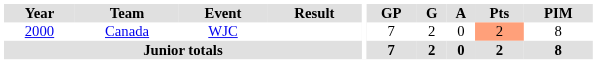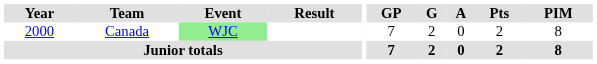(223, 31) no background -> (223, 31) lightgreen background
(499, 31) lightsalmon background -> (499, 31) no background
